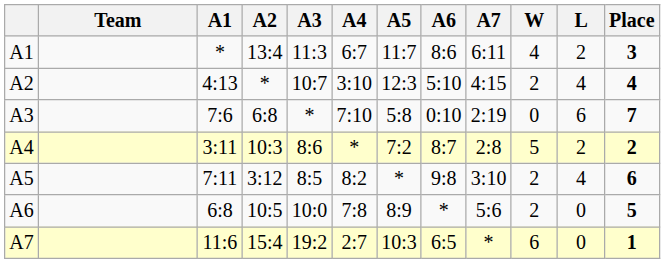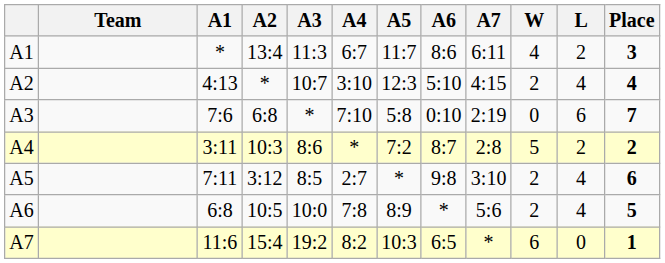(354, 178) 8:2 -> (354, 178) 2:7
(581, 210) 0 -> (581, 210) 4
(354, 242) 2:7 -> (354, 242) 8:2
